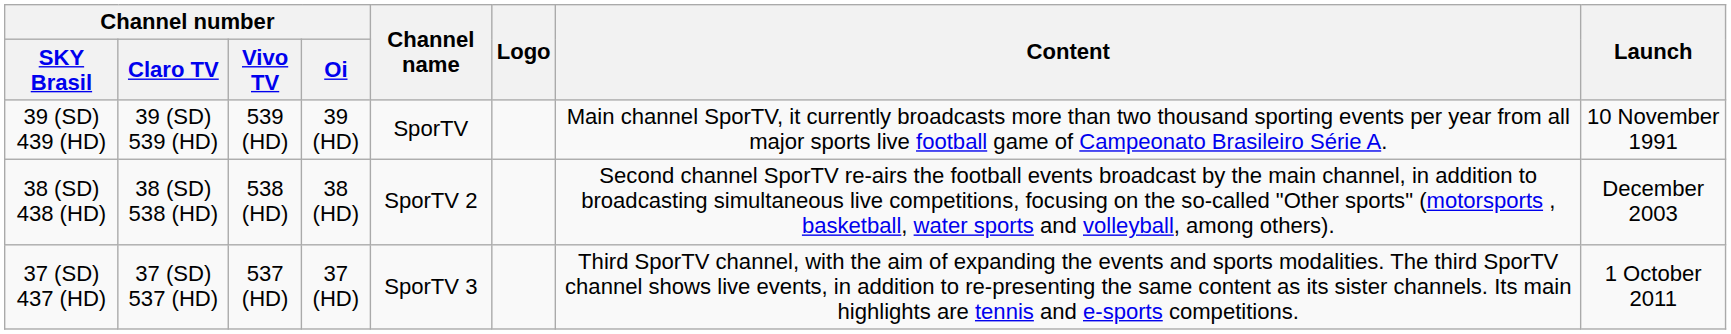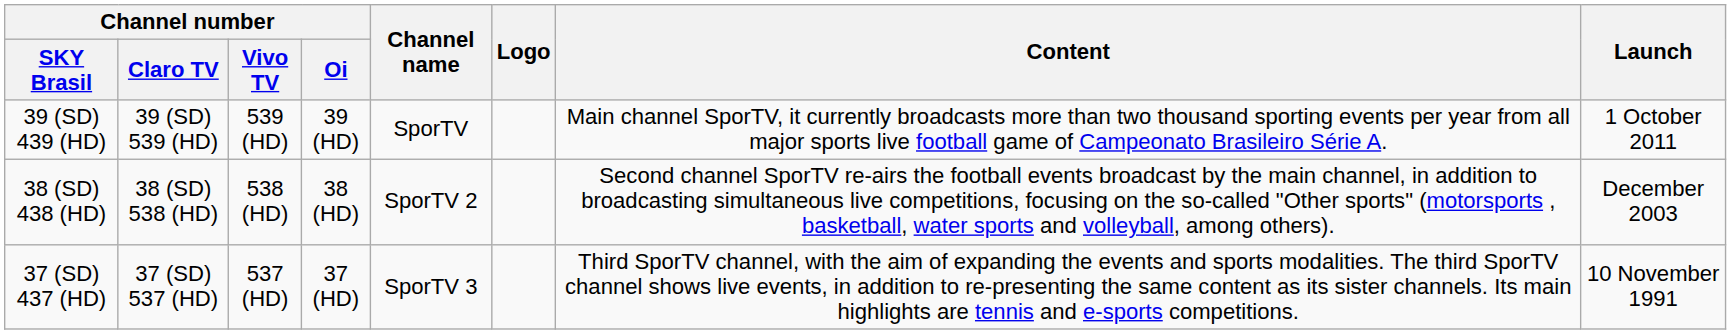(1653, 129) 10 November 1991 -> (1653, 129) 1 October 2011
(1653, 286) 1 October 2011 -> (1653, 286) 10 November 1991
